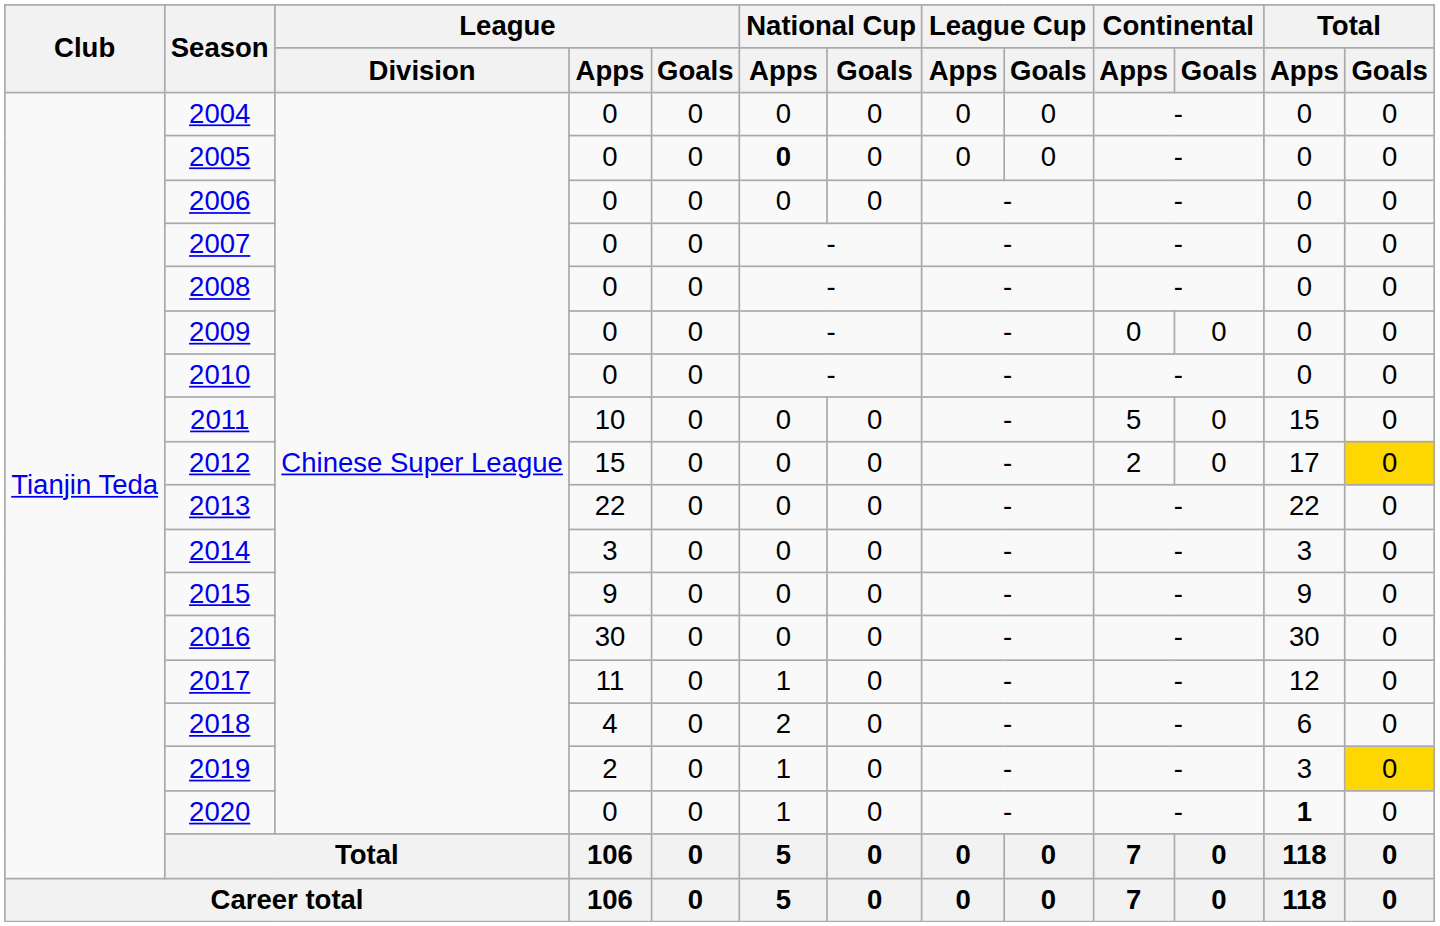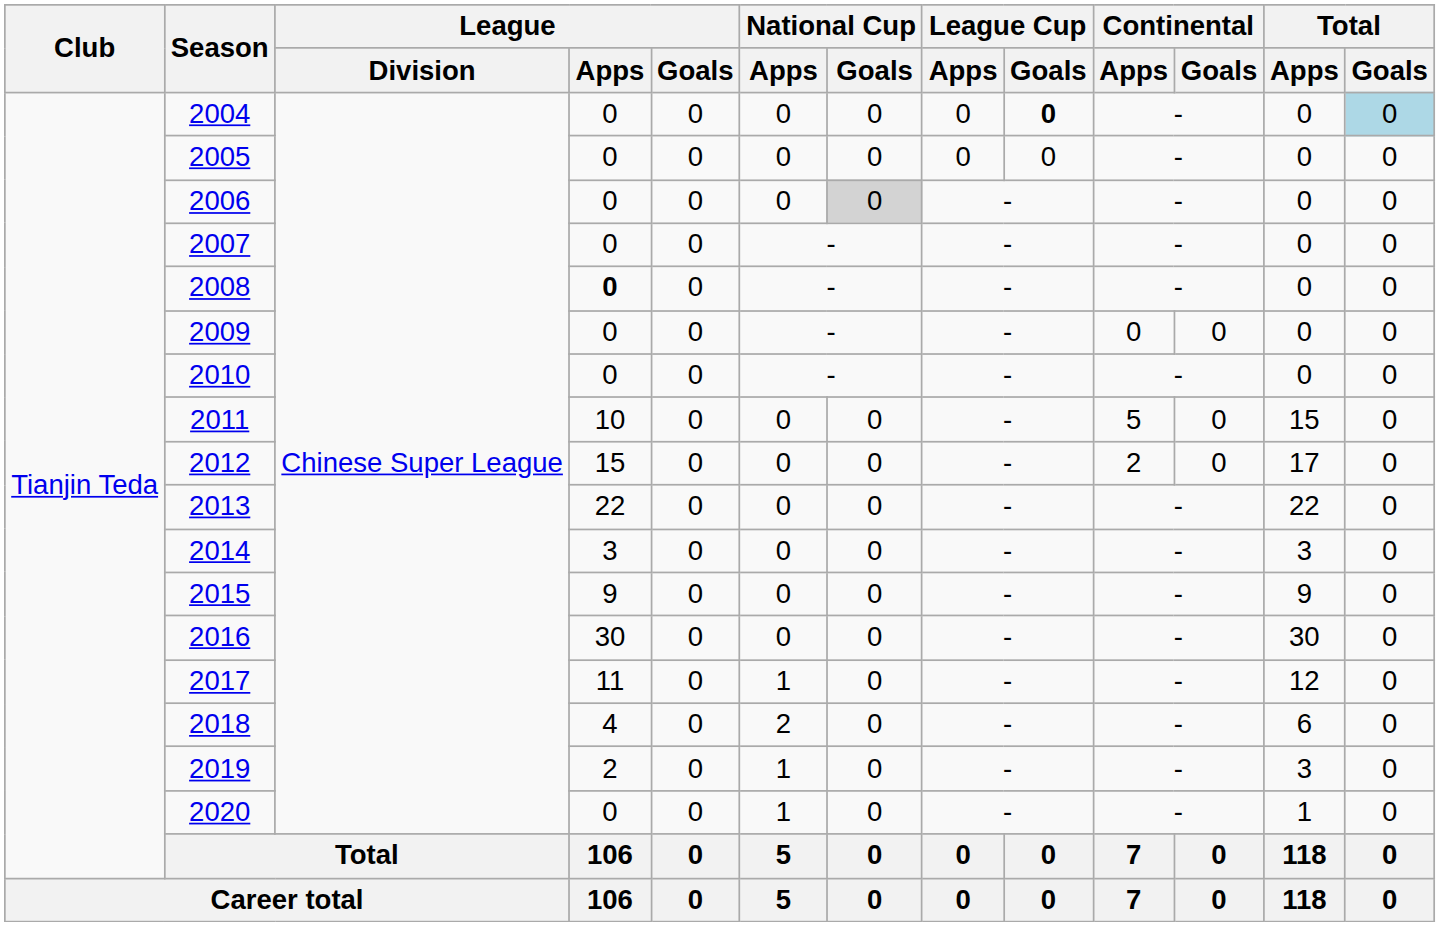(1048, 113) normal -> (1048, 113) bold
(1390, 113) no background -> (1390, 113) lightblue background
(783, 157) bold -> (783, 157) normal
(875, 200) no background -> (875, 200) lightgrey background
(610, 288) normal -> (610, 288) bold
(1390, 462) gold background -> (1390, 462) no background
(1390, 768) gold background -> (1390, 768) no background
(1304, 811) bold -> (1304, 811) normal
